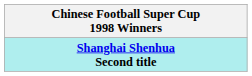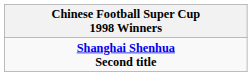(126, 54) paleturquoise background -> (126, 54) no background
